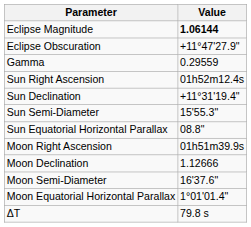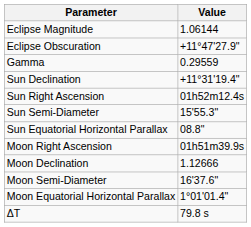(199, 29) bold -> (199, 29) normal
rows swapped: (55, 79) <-> (44, 96)
